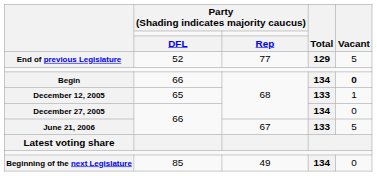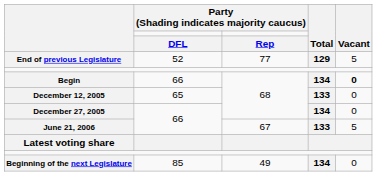(354, 95) 1 -> (354, 95) 0
